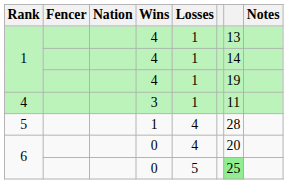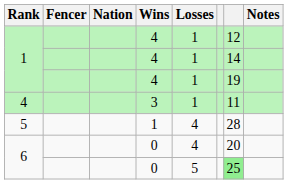(233, 37) 13 -> (233, 37) 12
